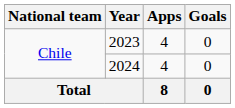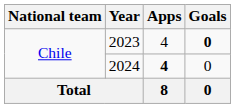(208, 41) normal -> (208, 41) bold
(164, 66) normal -> (164, 66) bold
